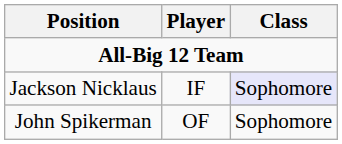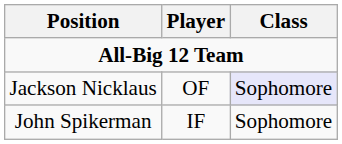(196, 88) IF -> (196, 88) OF
(196, 121) OF -> (196, 121) IF
